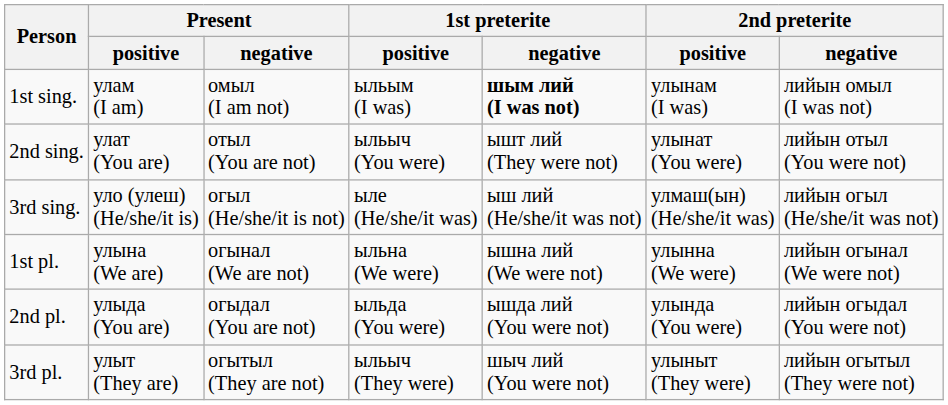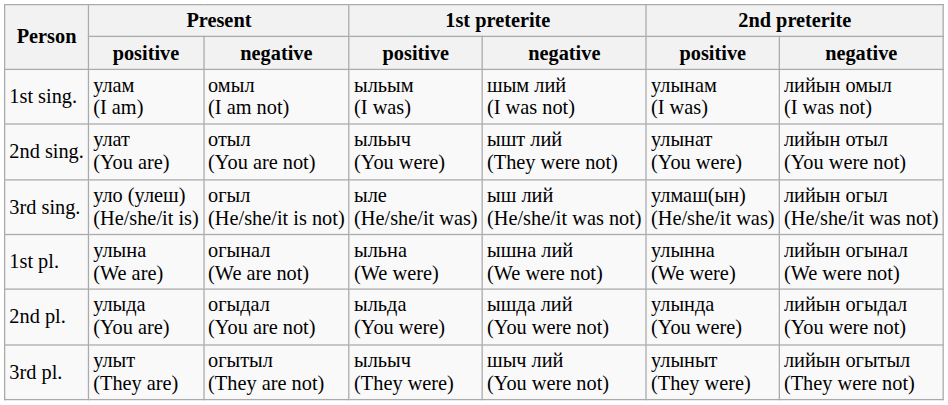(533, 96) bold -> (531, 96) normal
